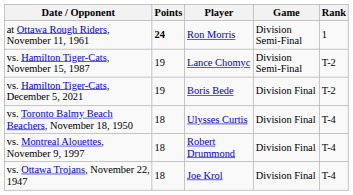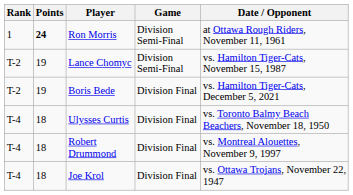columns swapped: (334, 12) <-> (78, 12)
